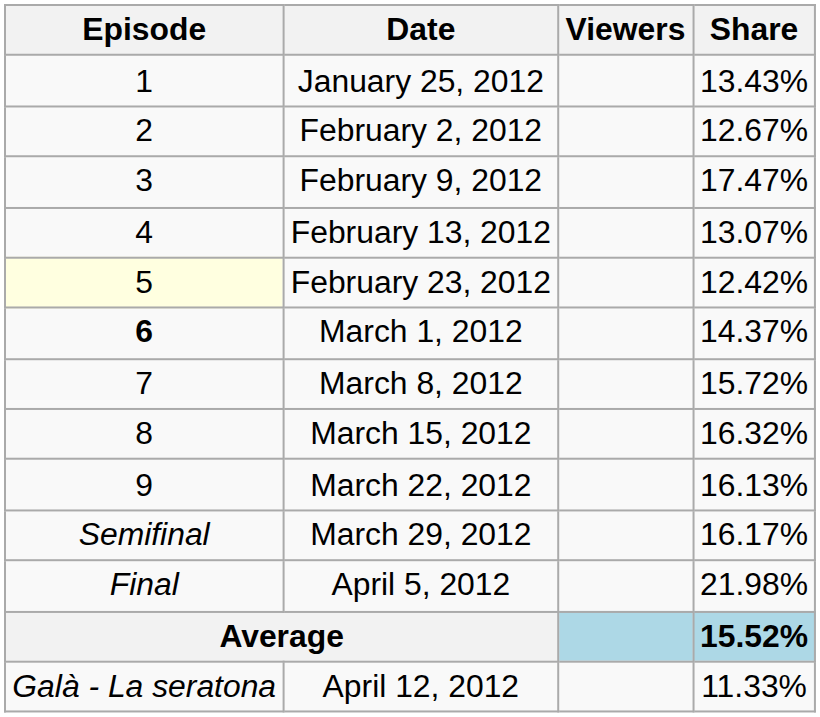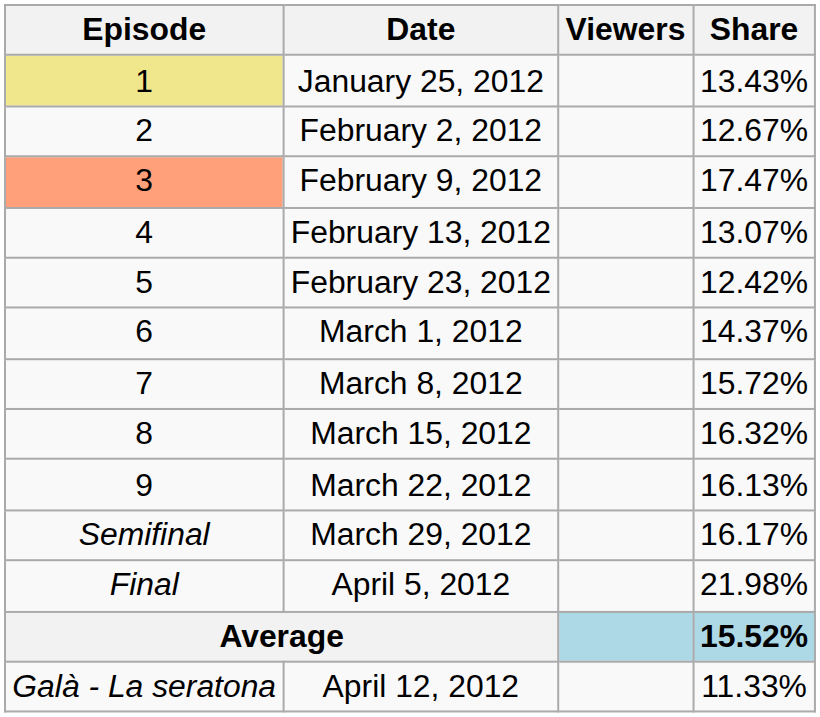(144, 80) no background -> (144, 80) khaki background
(144, 181) no background -> (144, 181) lightsalmon background
(144, 282) lightyellow background -> (144, 282) no background
(144, 332) bold -> (144, 332) normal
